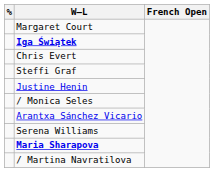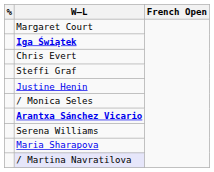(79, 116) normal -> (79, 116) bold
(57, 145) bold -> (57, 145) normal
(74, 160) no background -> (74, 160) lavender background
